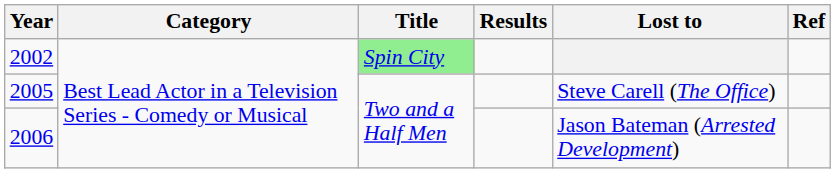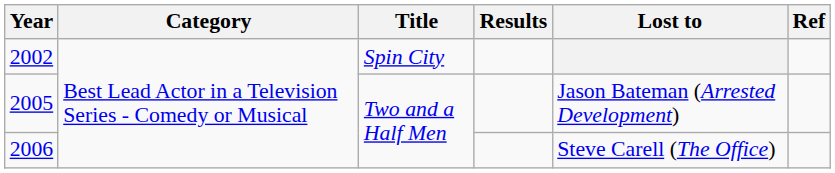(404, 56) lightgreen background -> (404, 56) no background
(666, 90) Steve Carell (The Office) -> (666, 103) Jason Bateman (Arrested Development)
(666, 137) Jason Bateman (Arrested Development) -> (666, 149) Steve Carell (The Office)
